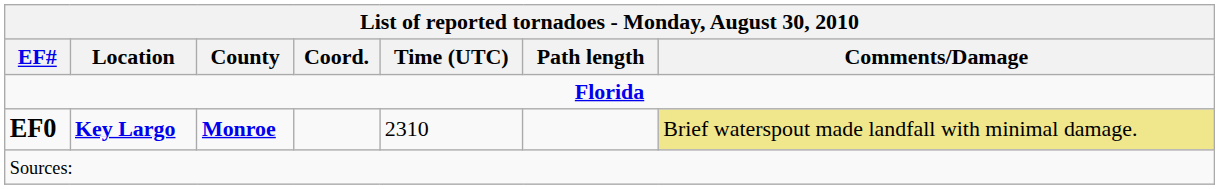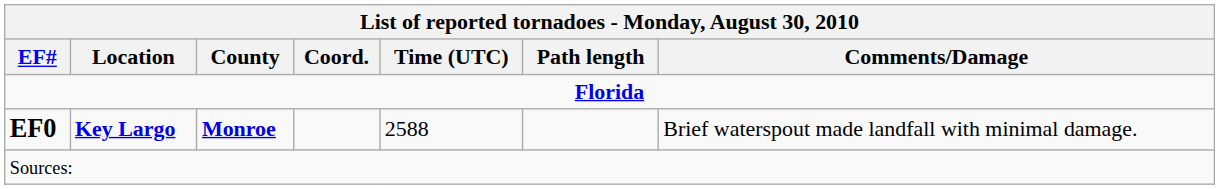(407, 128) 2310 -> (407, 128) 2588
(900, 128) khaki background -> (900, 128) no background
